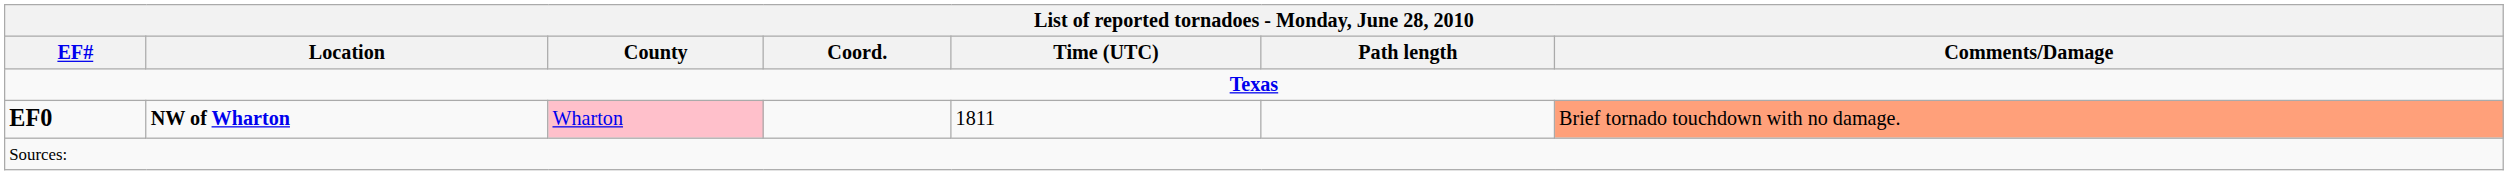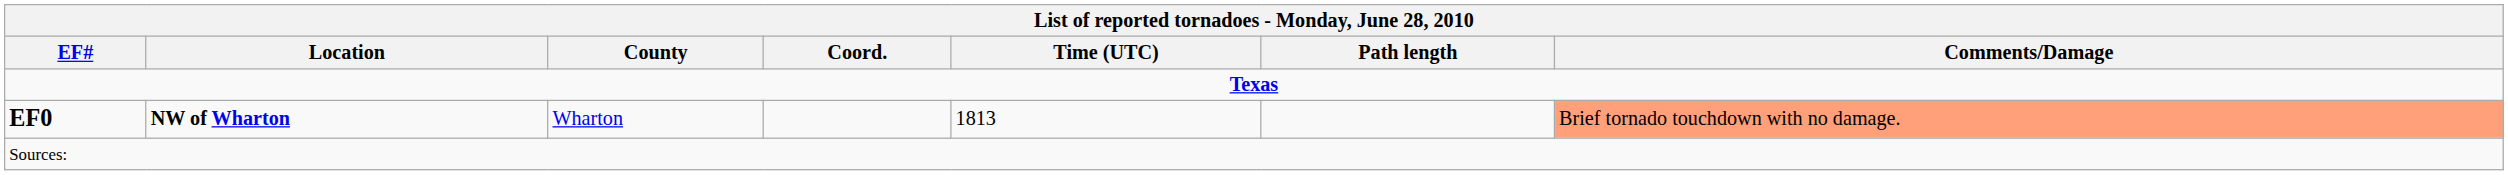(588, 118) pink background -> (588, 118) no background
(975, 118) 1811 -> (976, 118) 1813
